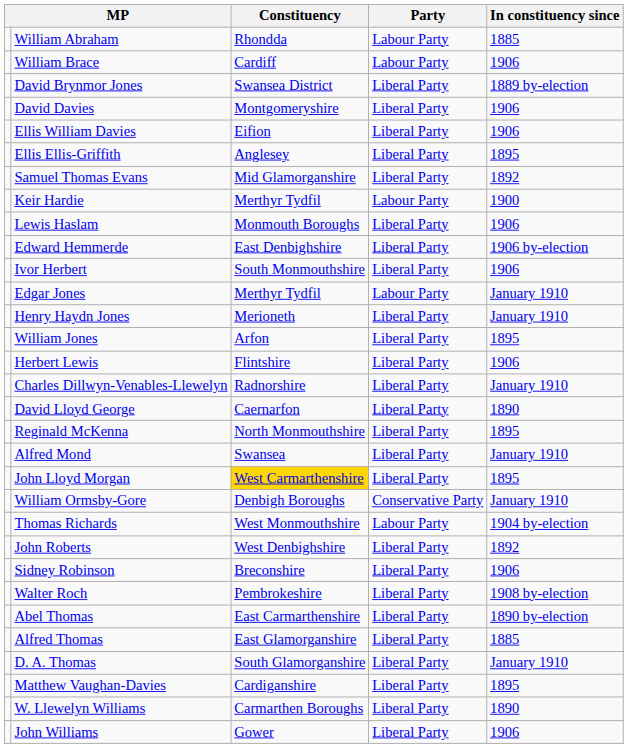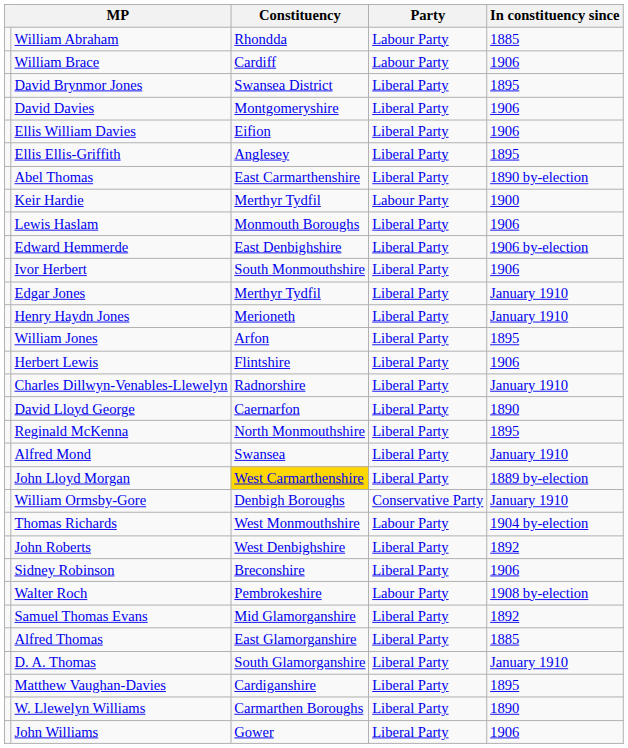(539, 85) 1889 by-election -> (505, 85) 1895
rows swapped: (81, 177) <-> (54, 616)
(410, 293) Labour Party -> (410, 293) Liberal Party
(505, 477) 1895 -> (539, 477) 1889 by-election
(410, 593) Liberal Party -> (410, 593) Labour Party
